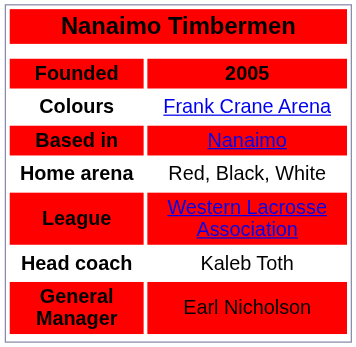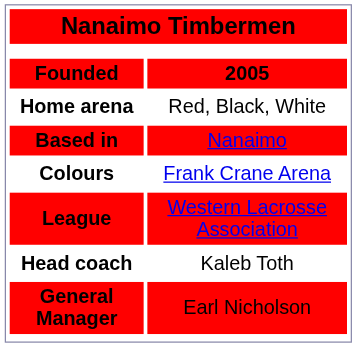(77, 106) Colours -> (77, 106) Home arena
(247, 106) Frank Crane Arena -> (247, 106) Red, Black, White
(77, 173) Home arena -> (77, 173) Colours
(247, 173) Red, Black, White -> (247, 173) Frank Crane Arena
